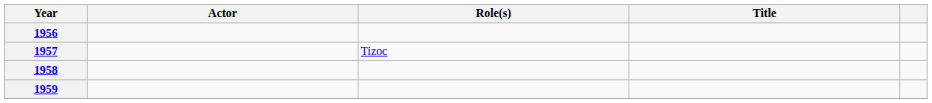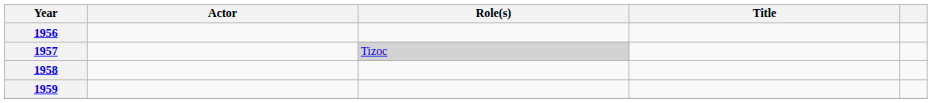(374, 51) no background -> (374, 51) lightgrey background
